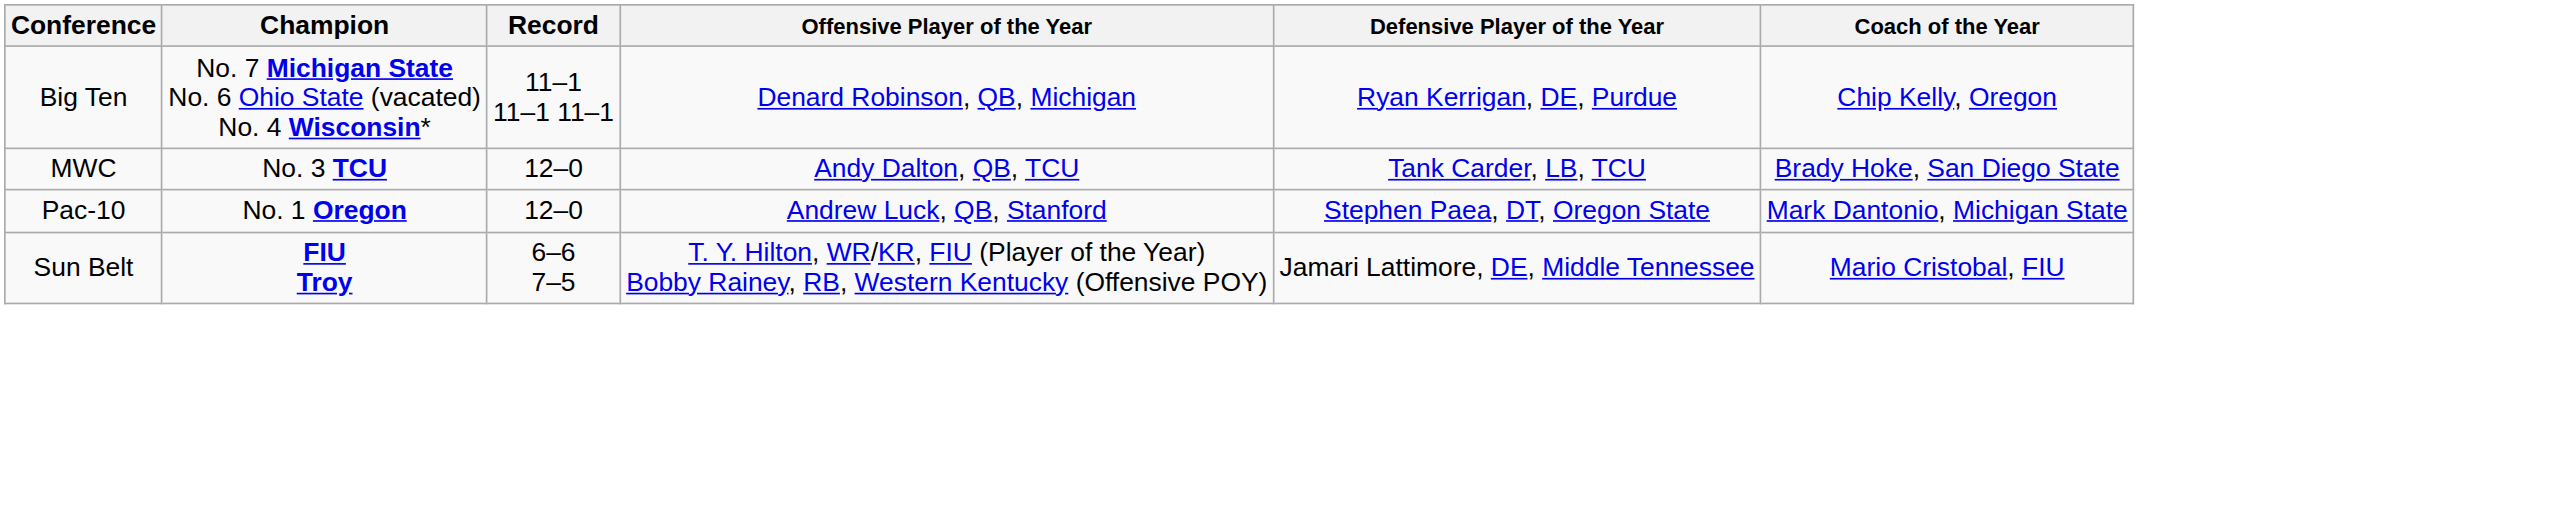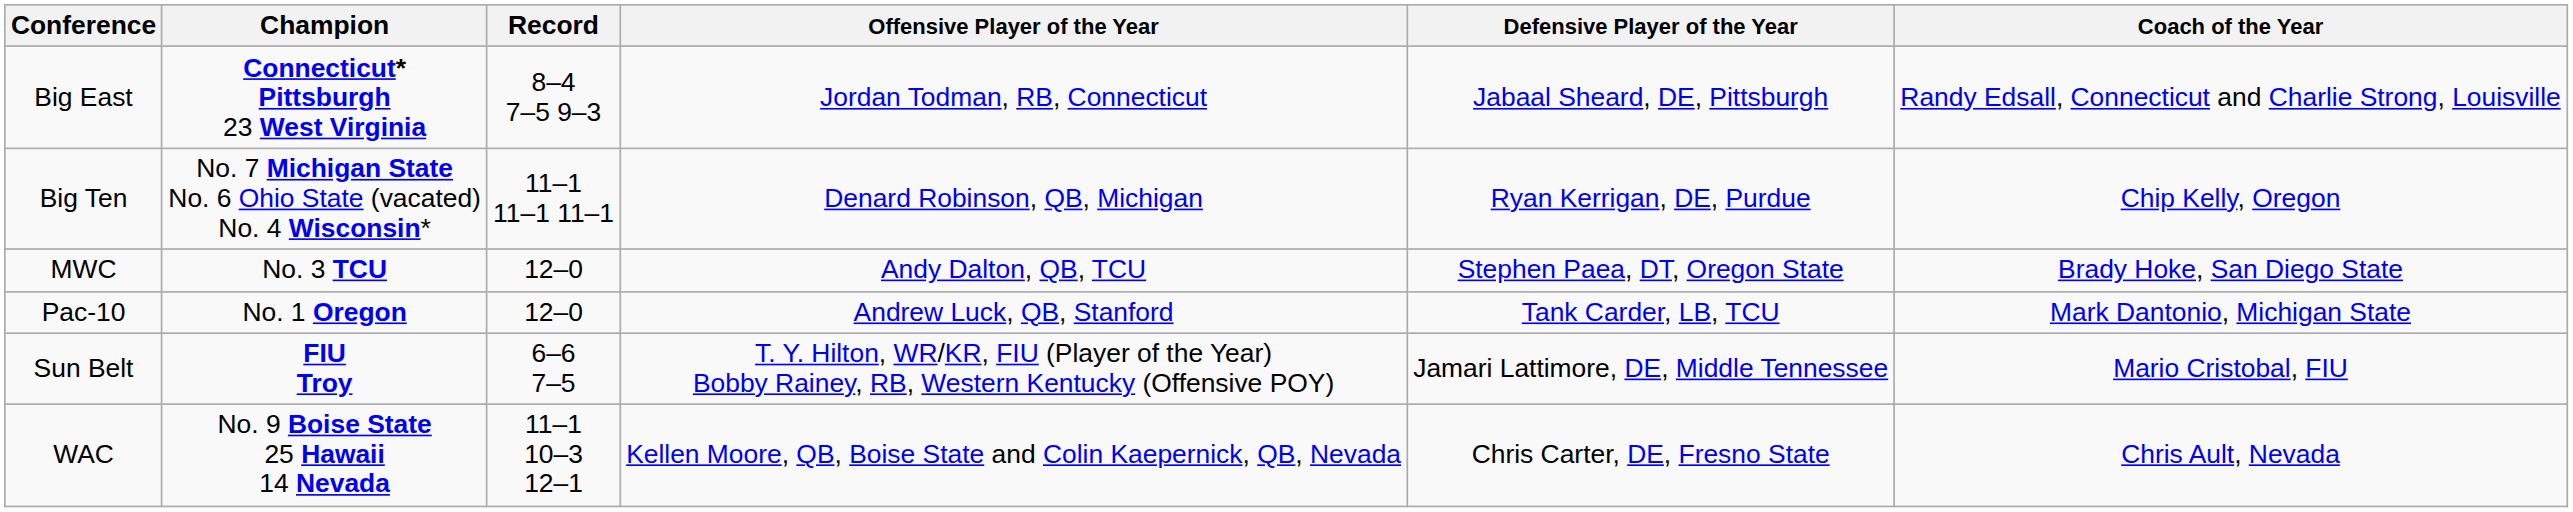+ row: (84, 97)
(1517, 168) Tank Carder, LB, TCU -> (1651, 269) Stephen Paea, DT, Oregon State
(1517, 210) Stephen Paea, DT, Oregon State -> (1651, 311) Tank Carder, LB, TCU
+ row: (84, 454)
